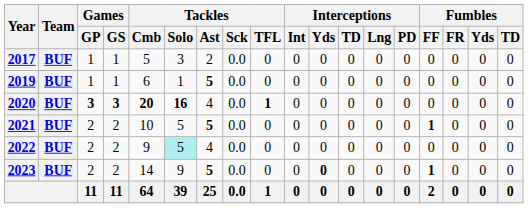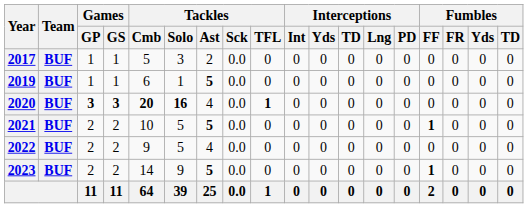(180, 147) paleturquoise background -> (180, 147) no background
(323, 170) bold -> (323, 170) normal
